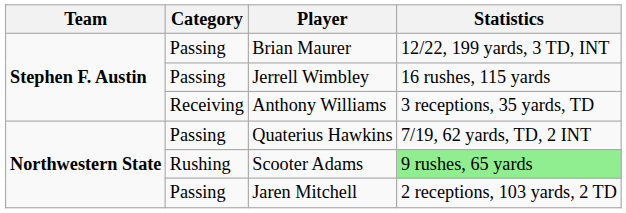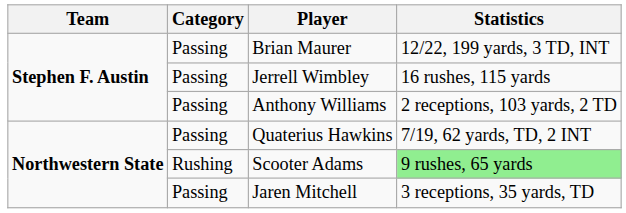(207, 105) Receiving -> (200, 105) Passing
(498, 105) 3 receptions, 35 yards, TD -> (509, 105) 2 receptions, 103 yards, 2 TD
(509, 192) 2 receptions, 103 yards, 2 TD -> (498, 192) 3 receptions, 35 yards, TD
